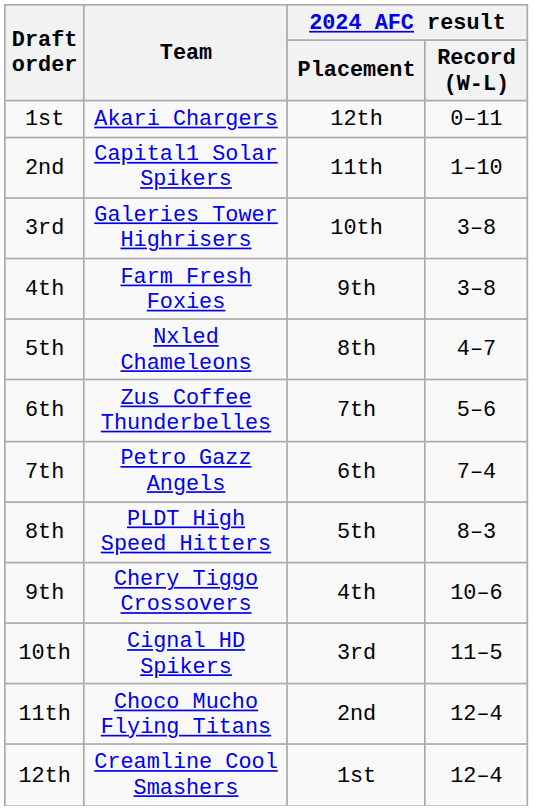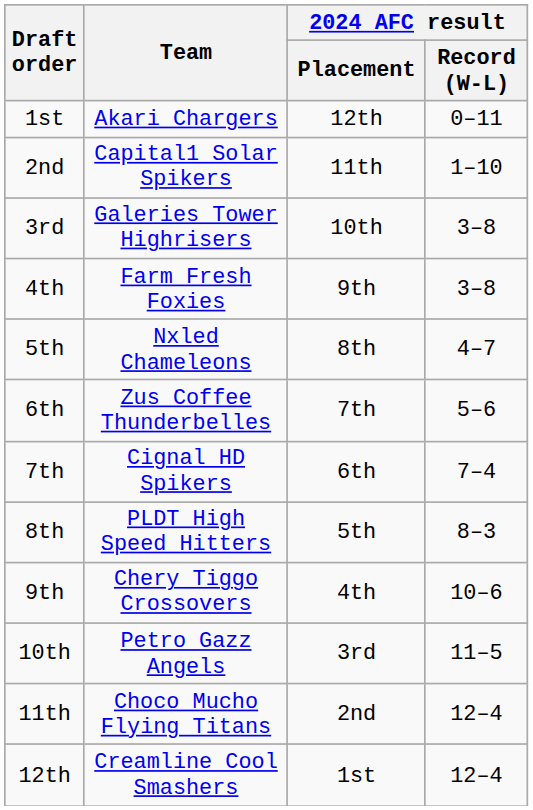(186, 471) Petro Gazz Angels -> (186, 471) Cignal HD Spikers
(186, 654) Cignal HD Spikers -> (186, 654) Petro Gazz Angels
